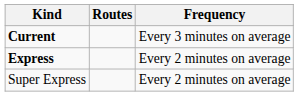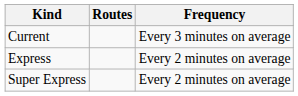(32, 36) bold -> (29, 36) normal
(31, 58) bold -> (29, 58) normal
